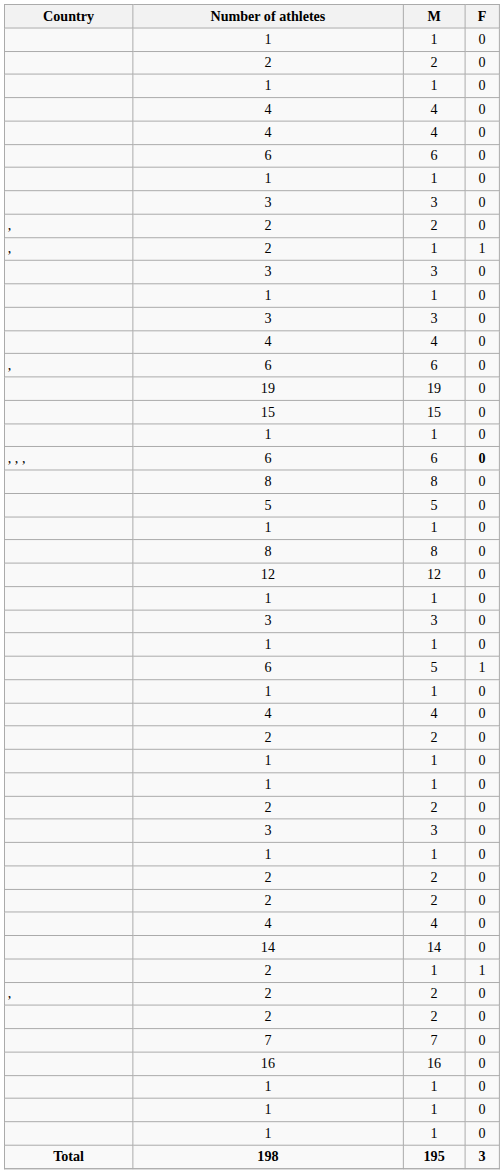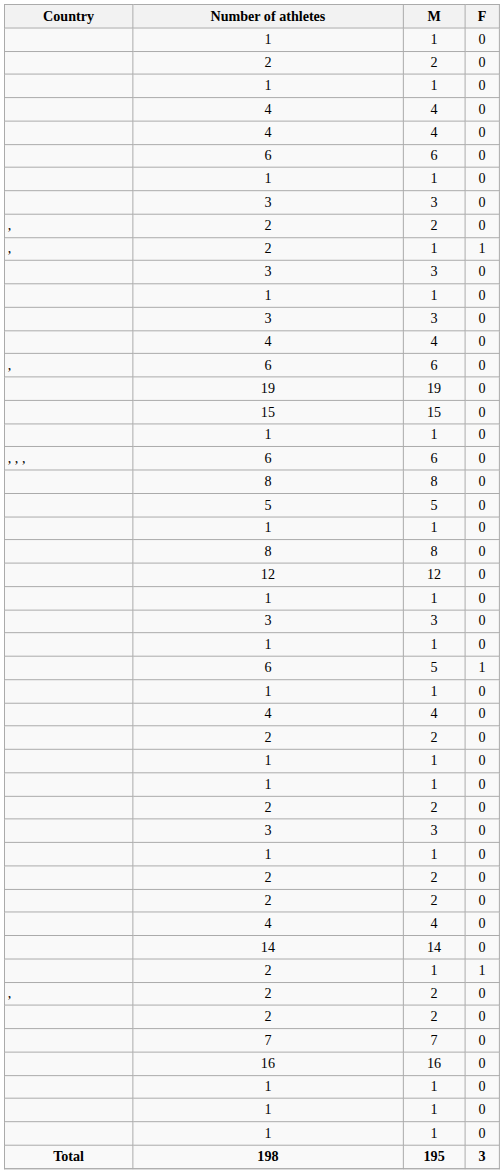(482, 458) bold -> (482, 458) normal
